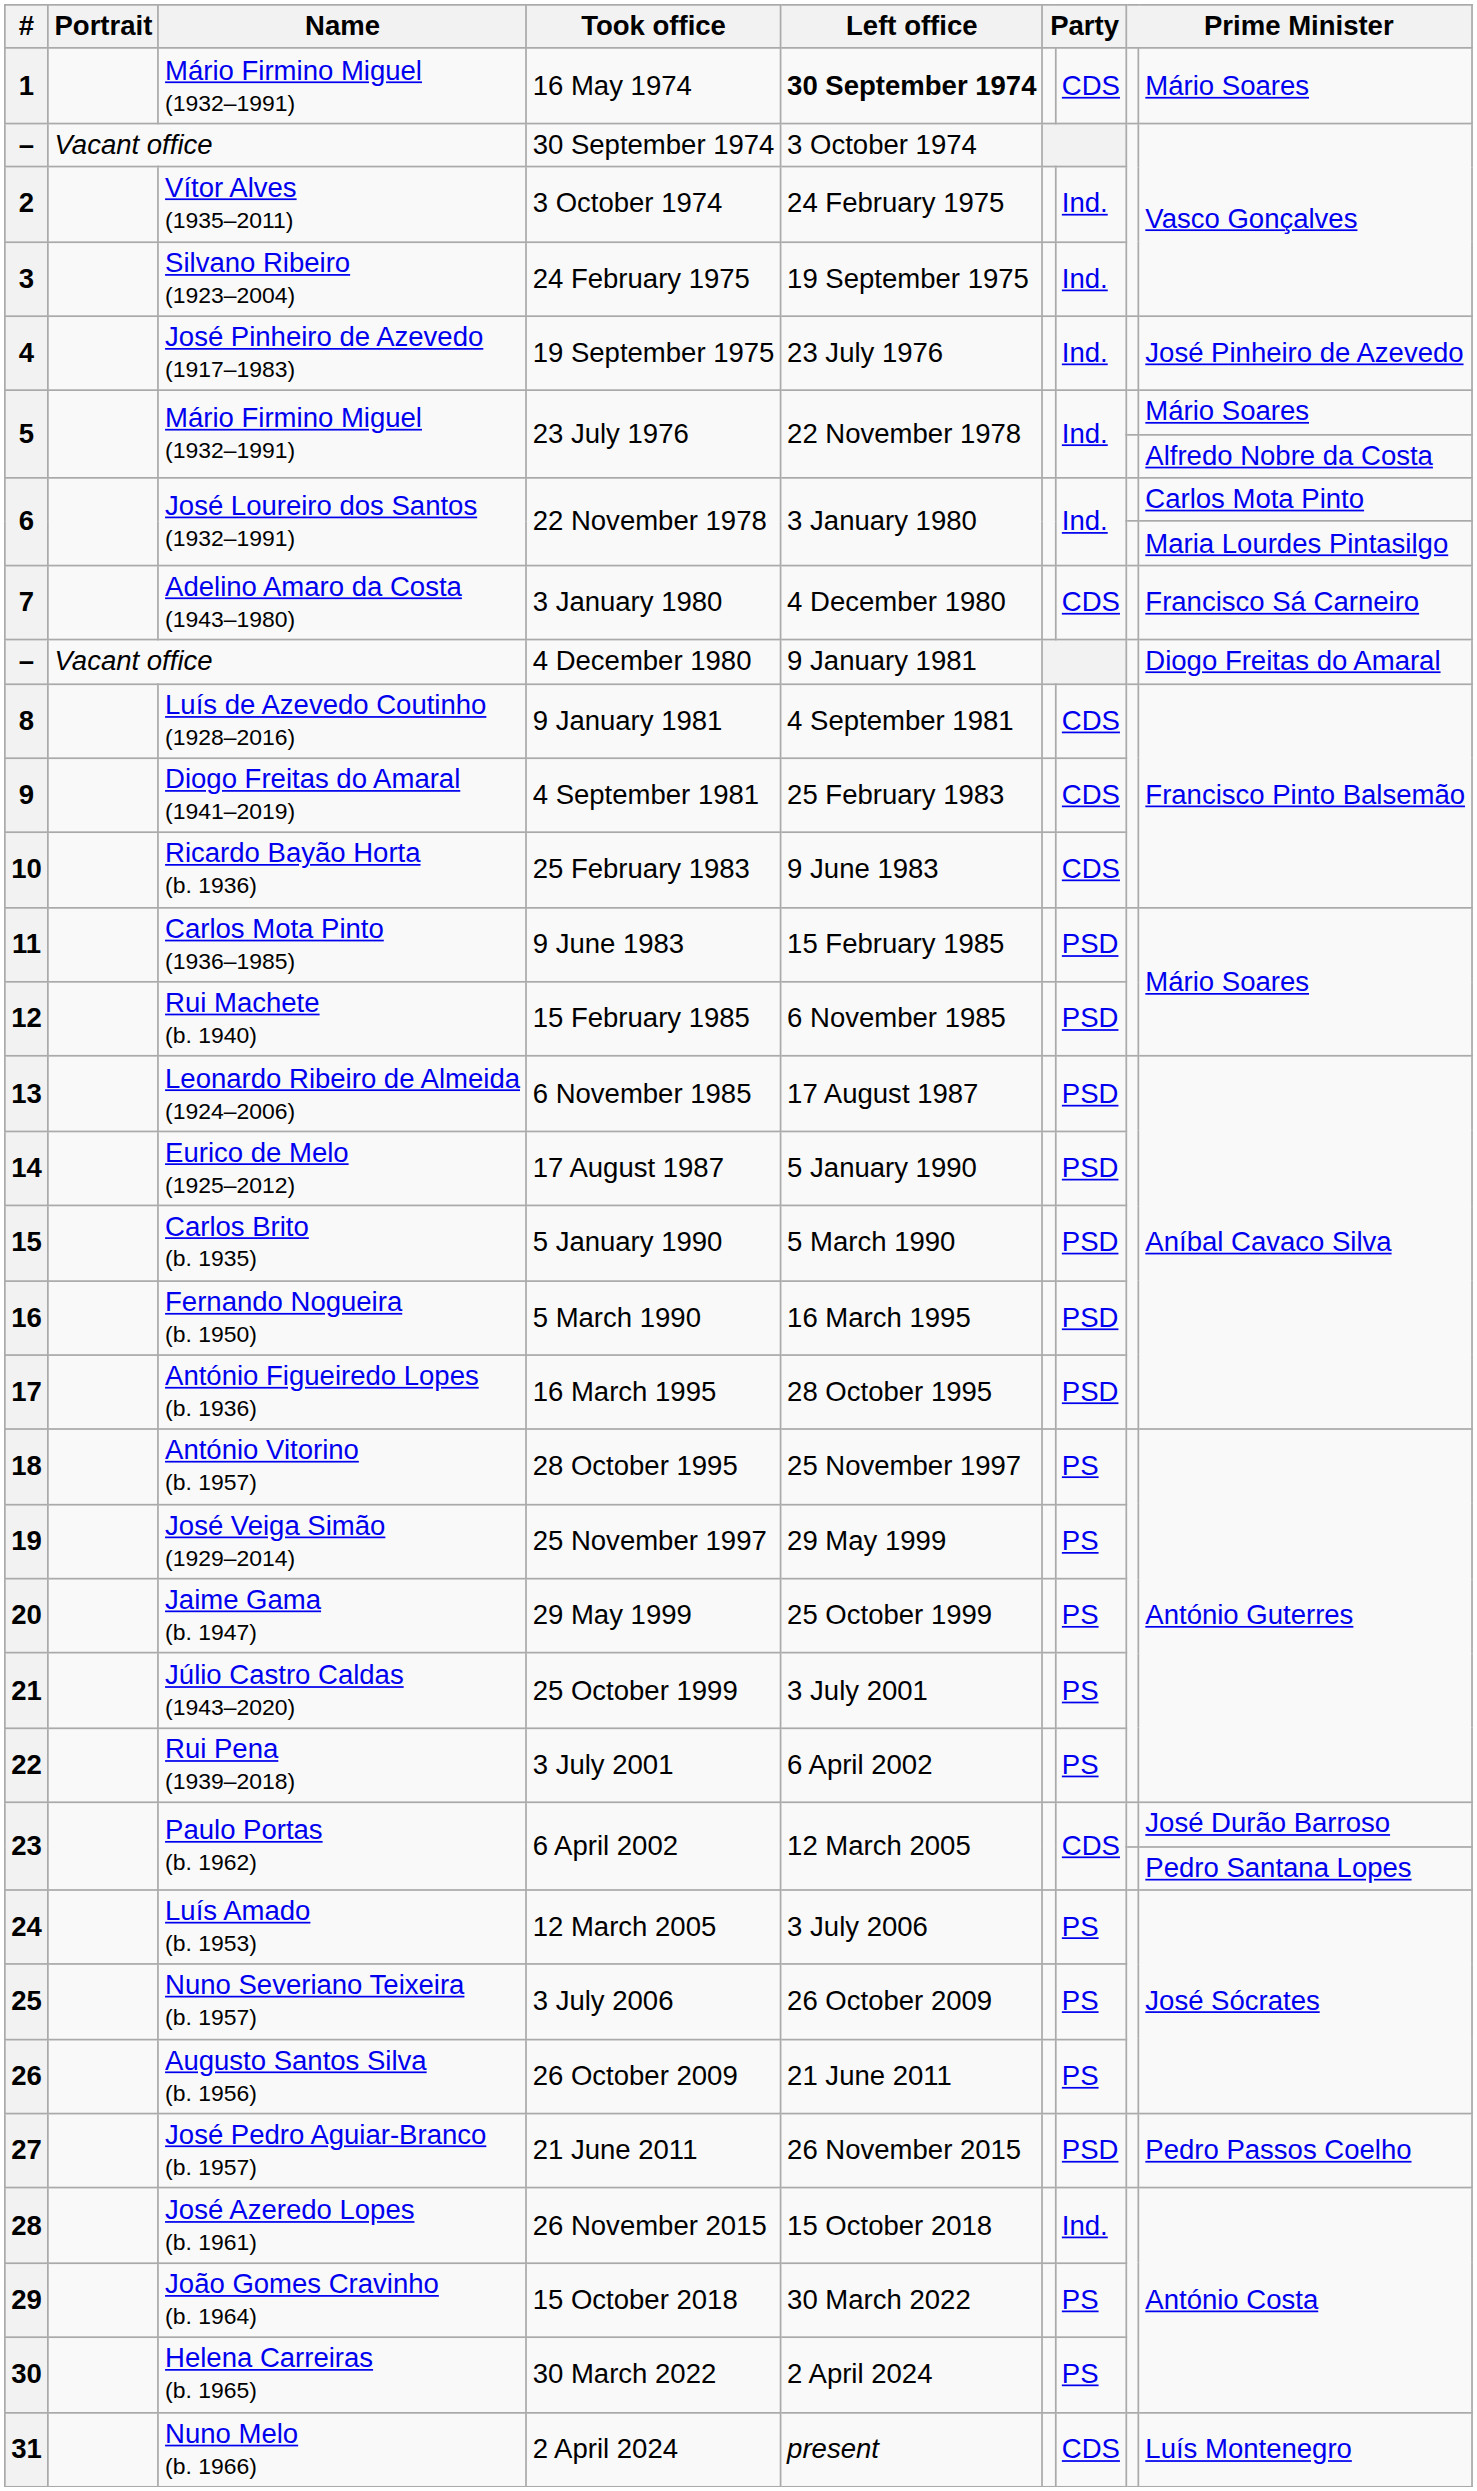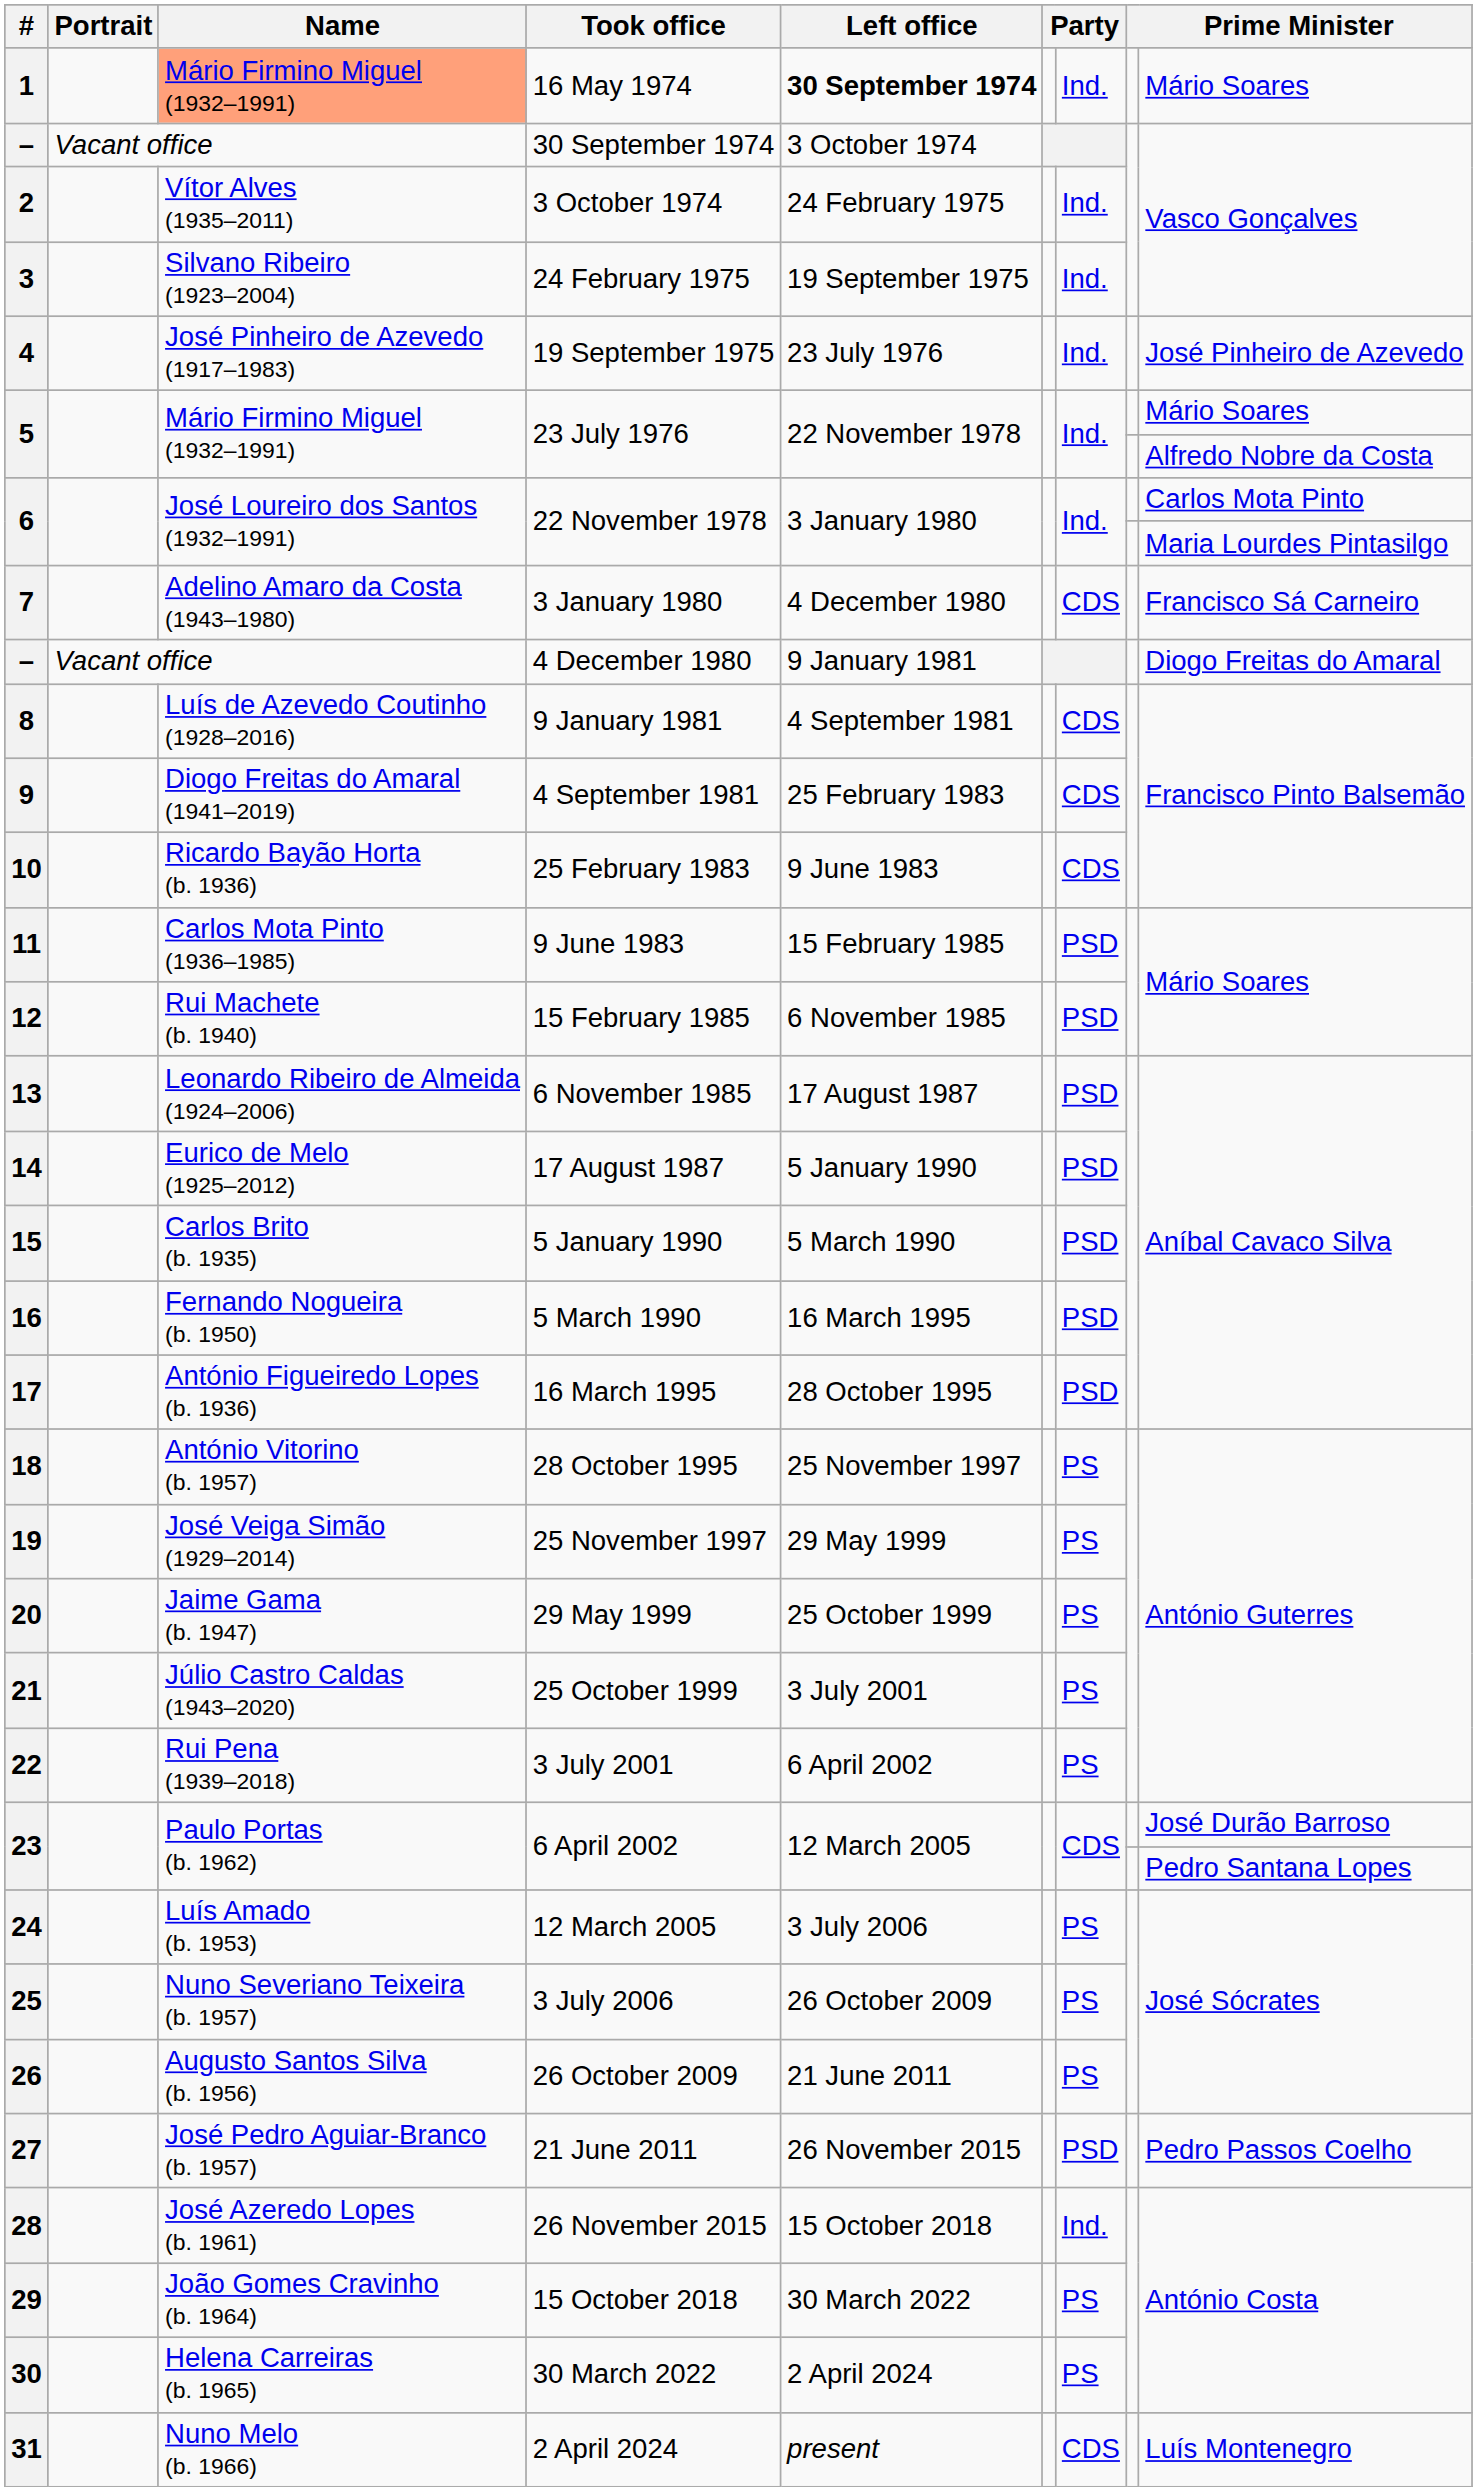(294, 85) no background -> (294, 85) lightsalmon background
(1091, 85) CDS -> (1085, 85) Ind.
